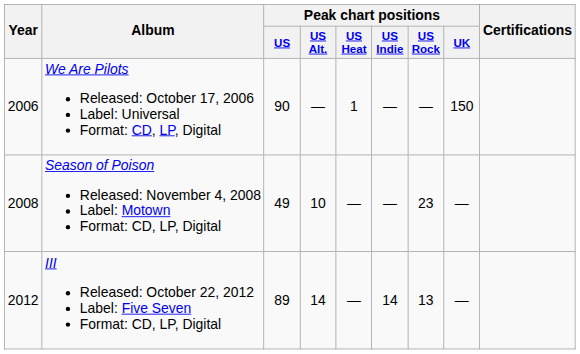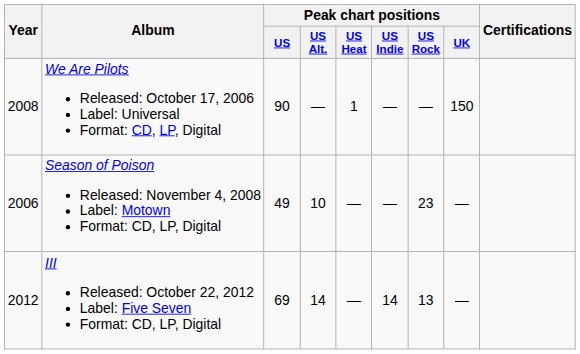(23, 106) 2006 -> (23, 106) 2008
(23, 203) 2008 -> (23, 203) 2006
(282, 300) 89 -> (282, 300) 69
